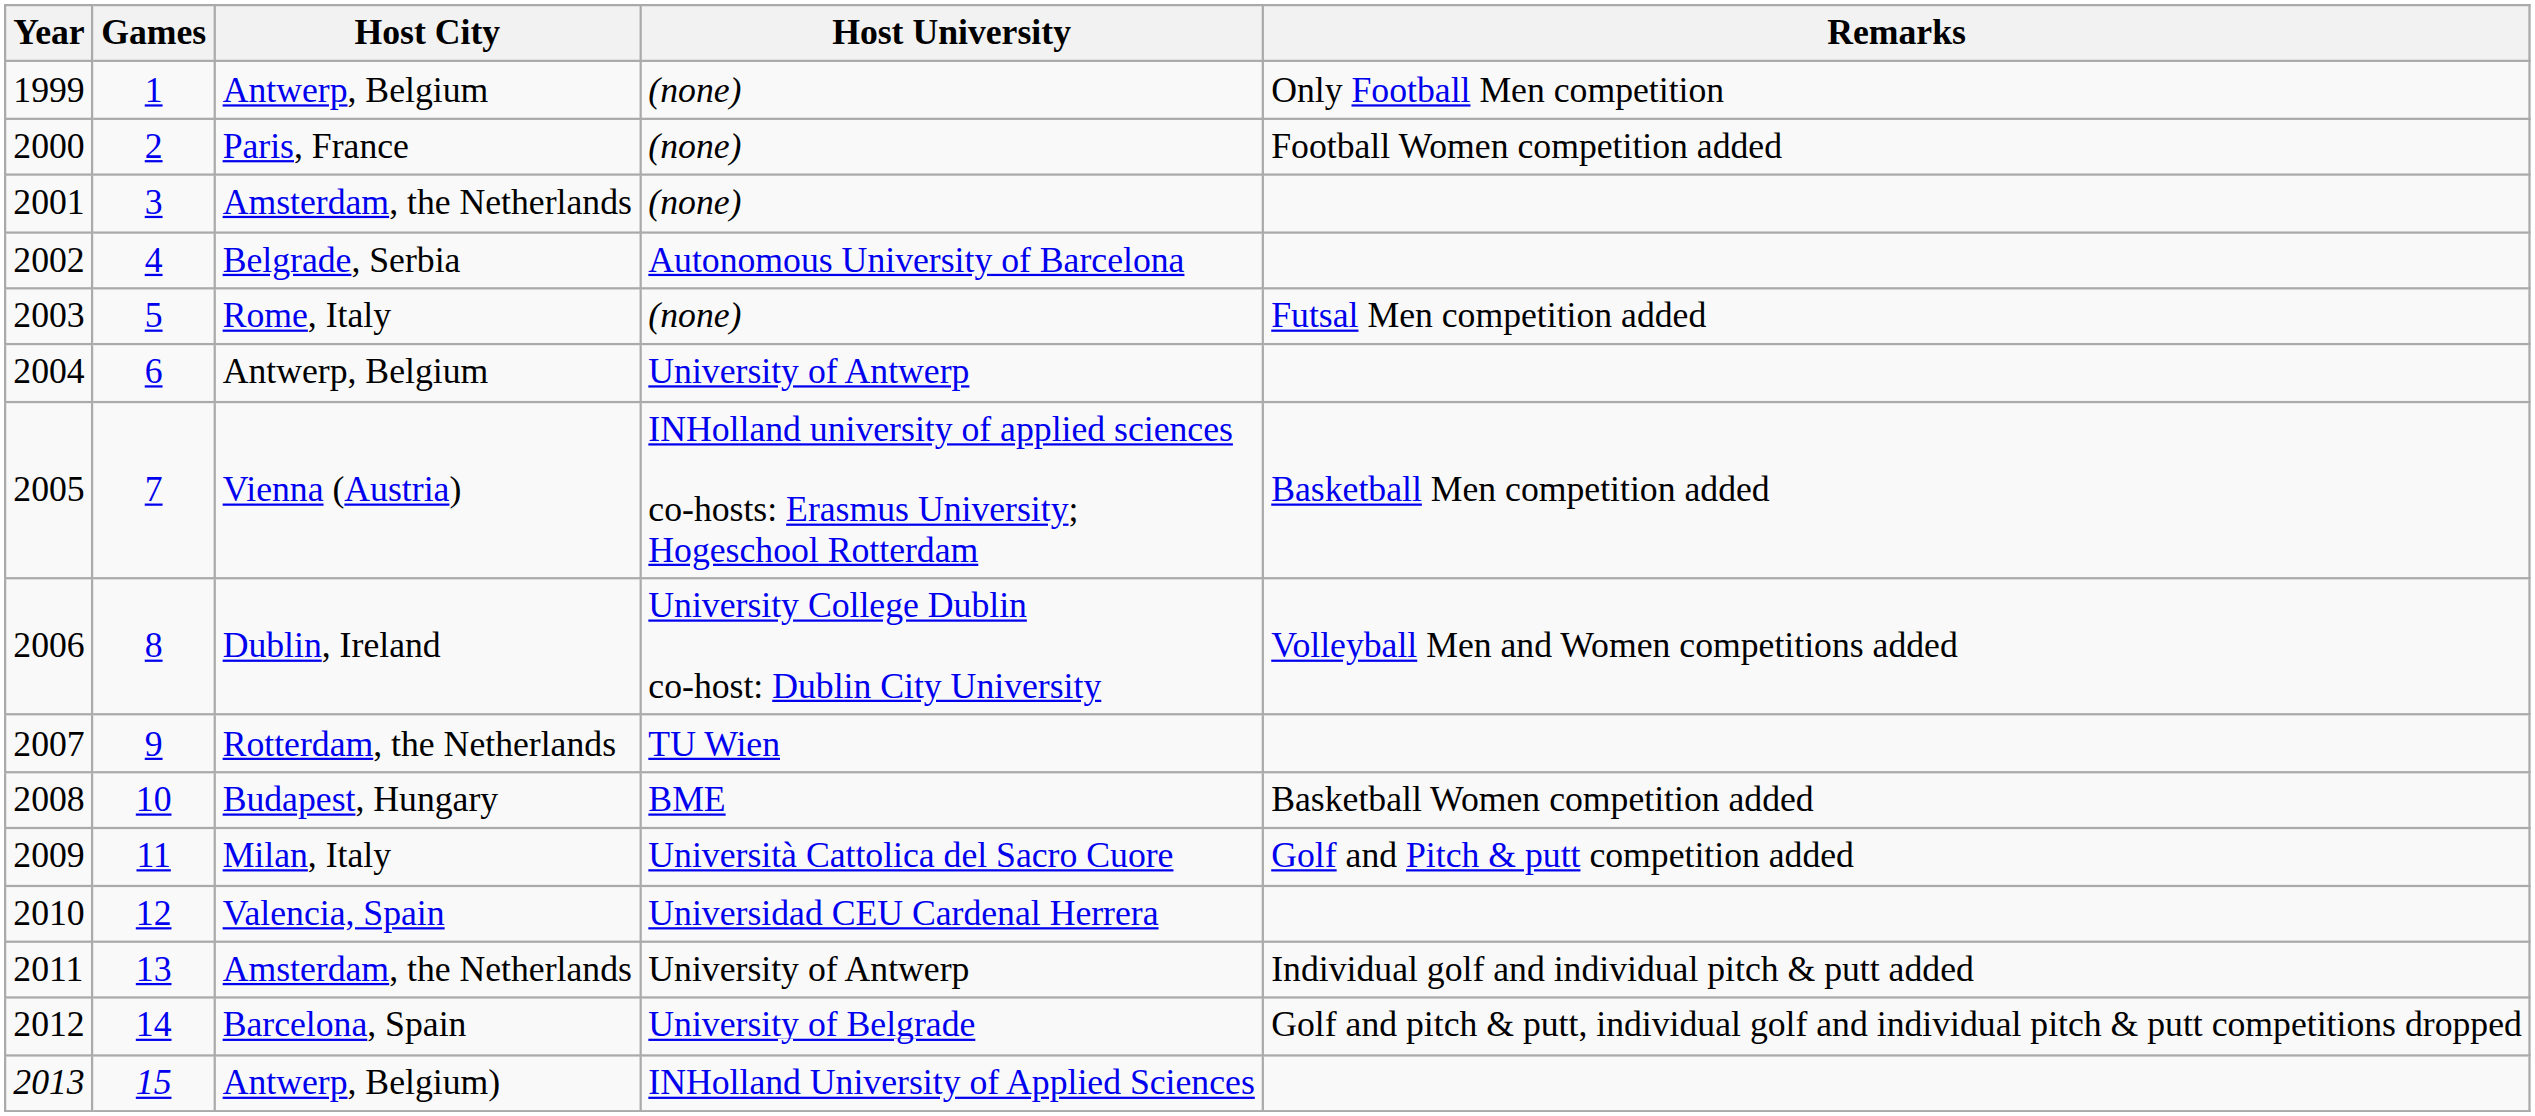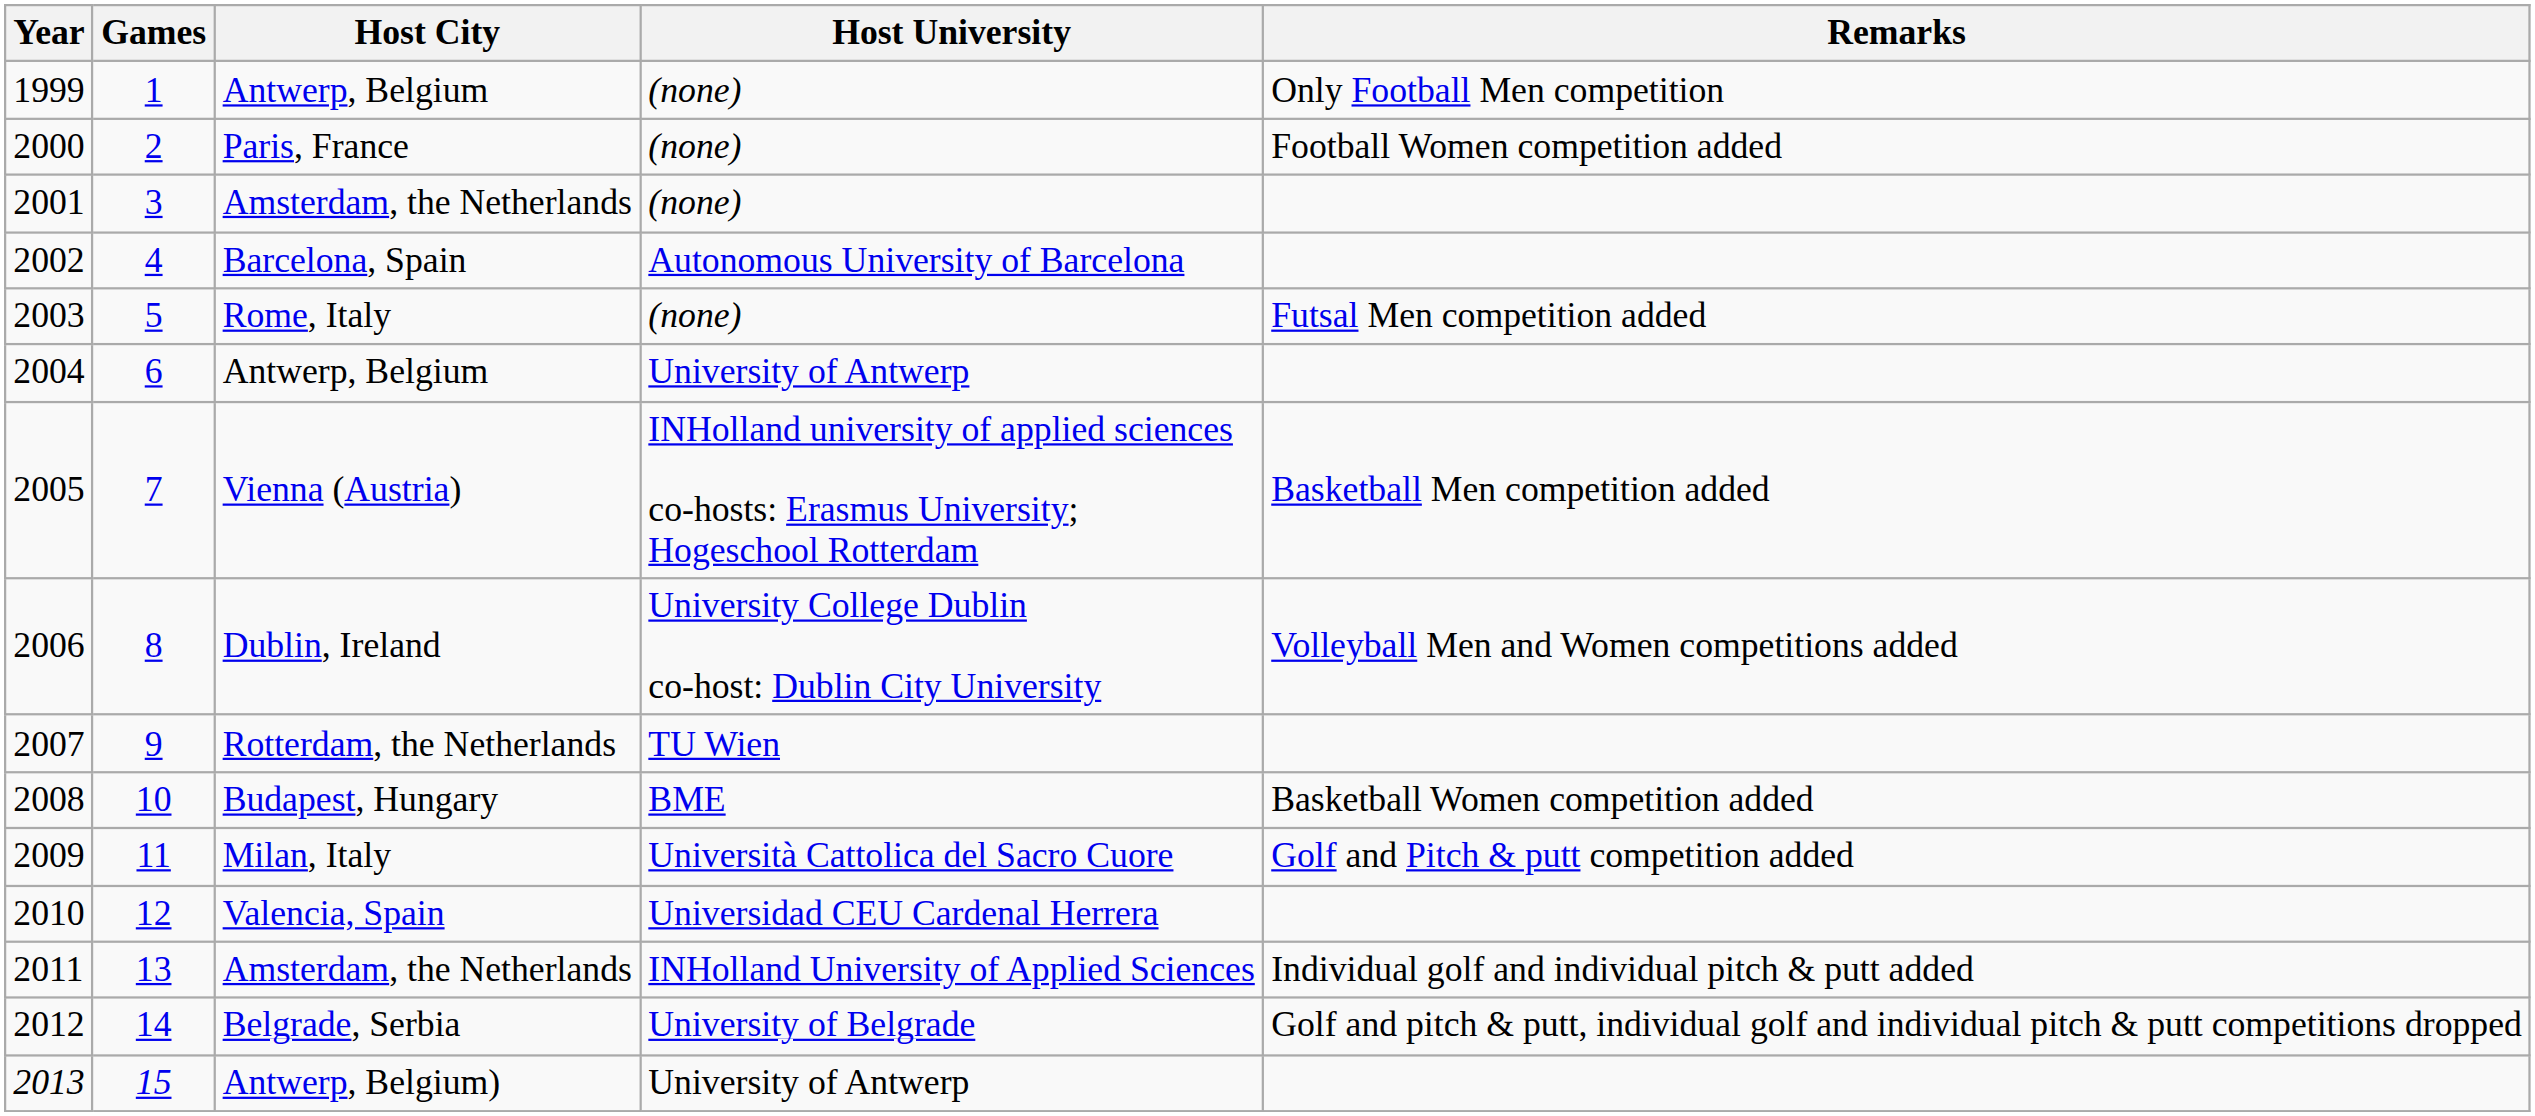(342, 259) Belgrade, Serbia -> (345, 259) Barcelona, Spain
(809, 969) University of Antwerp -> (952, 969) INHolland University of Applied Sciences
(345, 1025) Barcelona, Spain -> (342, 1025) Belgrade, Serbia
(952, 1082) INHolland University of Applied Sciences -> (809, 1082) University of Antwerp
